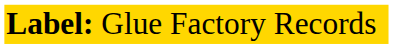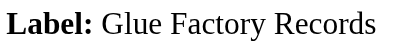(191, 23) gold background -> (191, 23) no background
